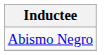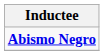(50, 38) normal -> (52, 38) bold
